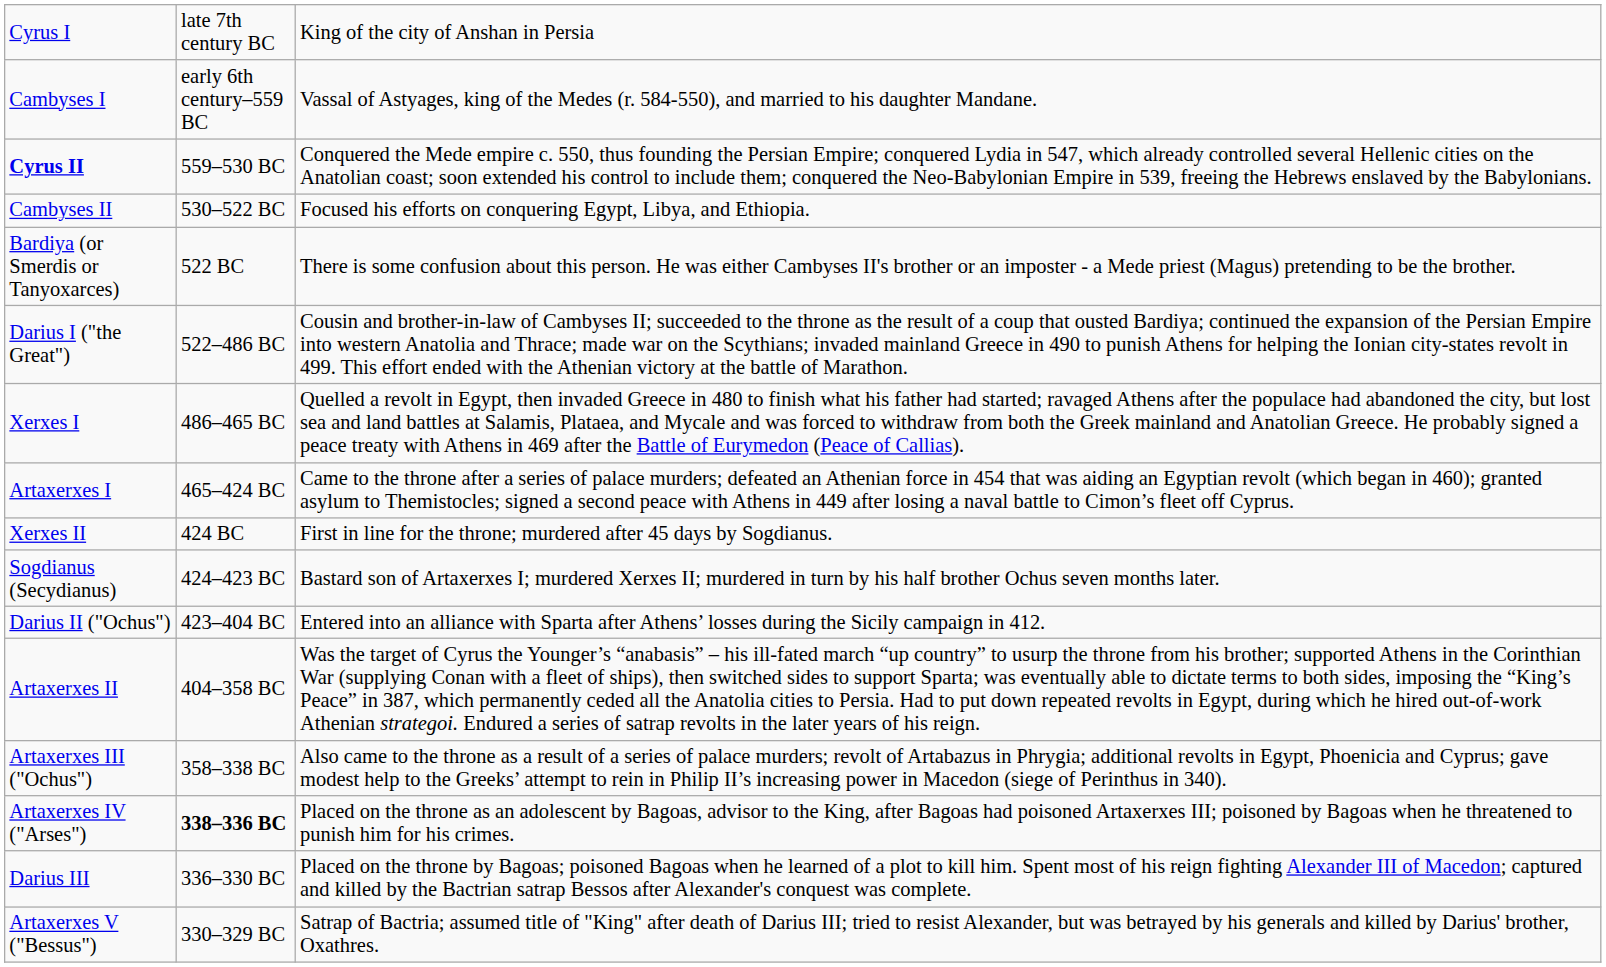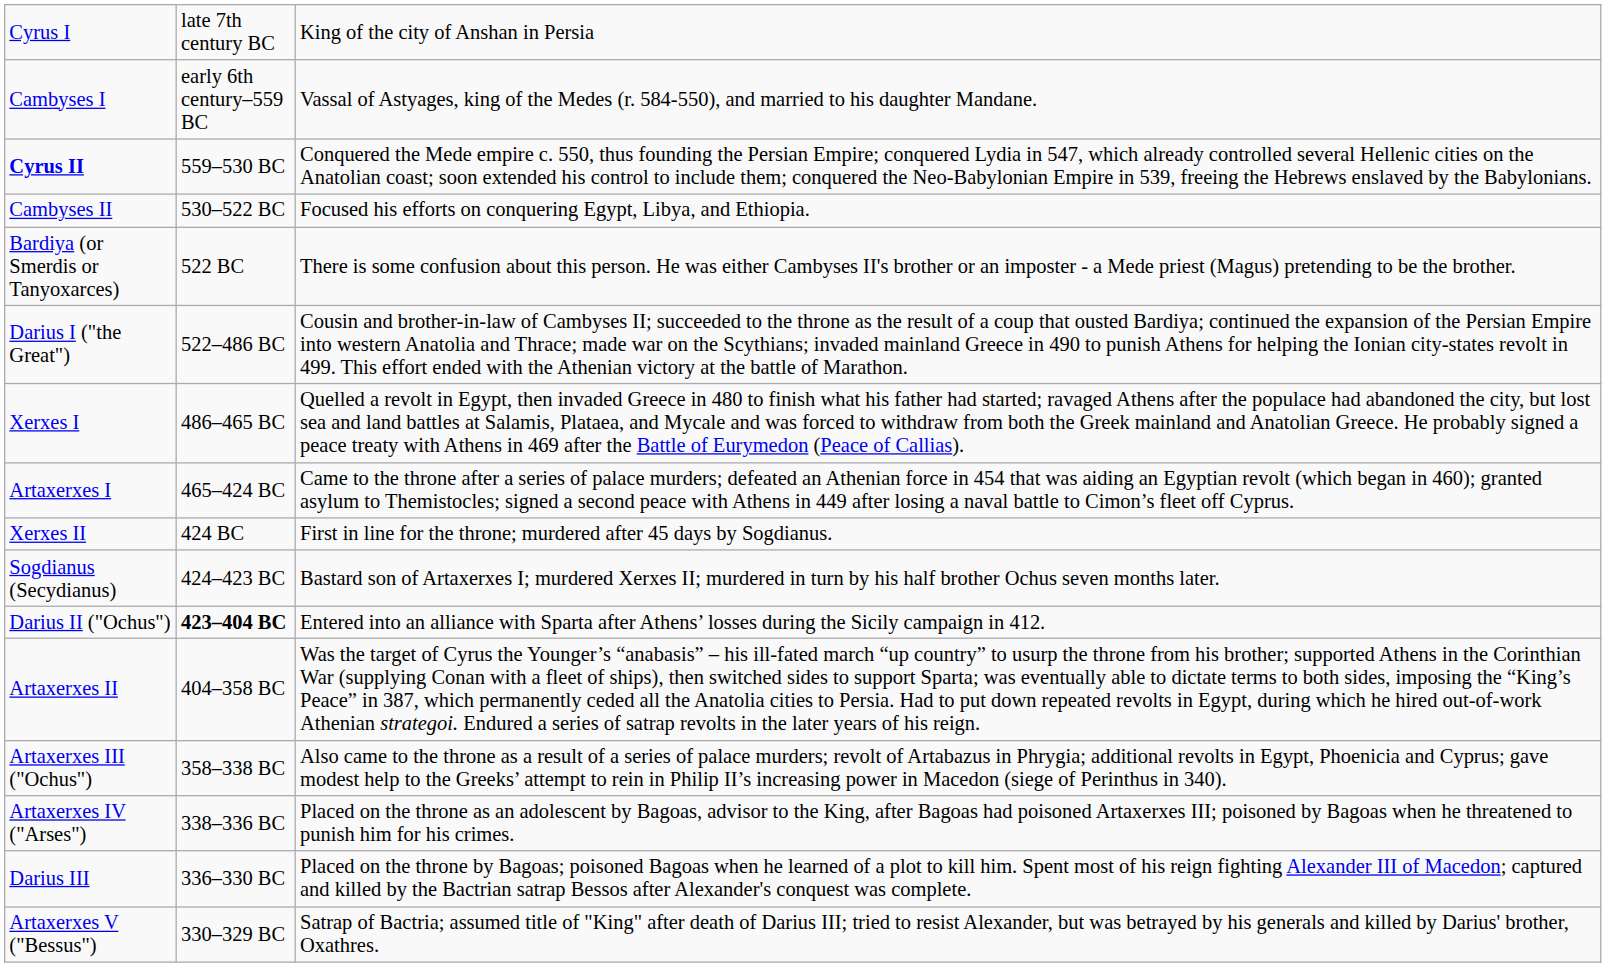(233, 622) normal -> (234, 622) bold
(234, 823) bold -> (233, 823) normal
